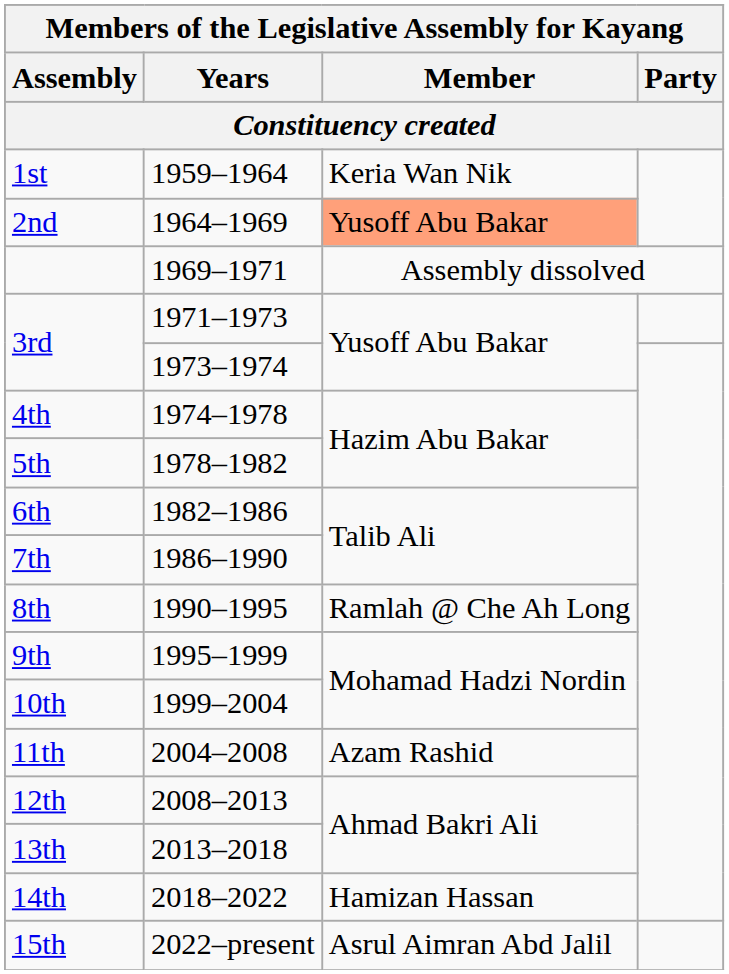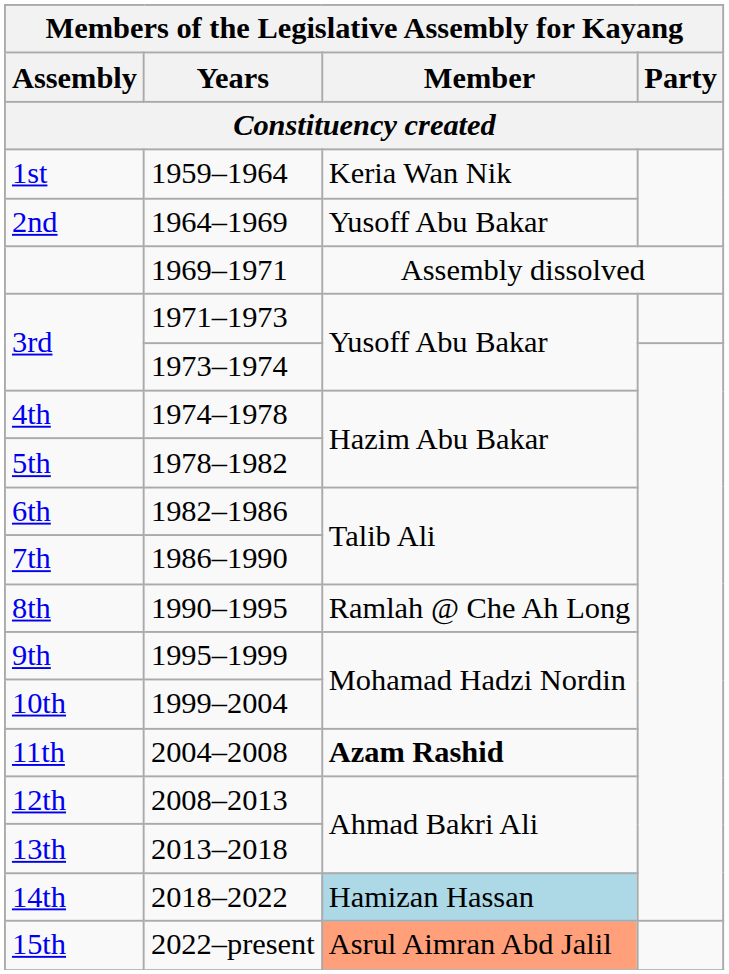(438, 221) lightsalmon background -> (438, 221) no background
(411, 751) normal -> (416, 751) bold
(431, 896) no background -> (431, 896) lightblue background
(470, 944) no background -> (470, 944) lightsalmon background
